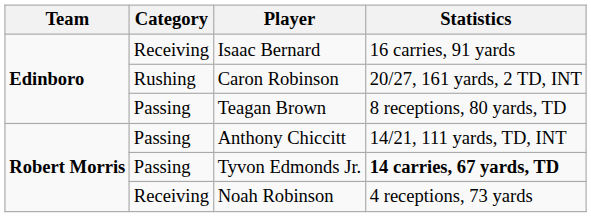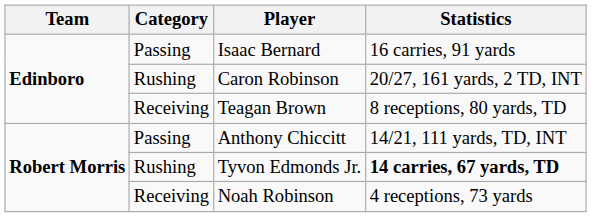(171, 49) Receiving -> (162, 49) Passing
(162, 108) Passing -> (171, 108) Receiving
(162, 166) Passing -> (165, 166) Rushing
